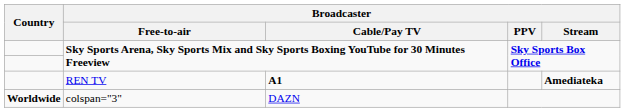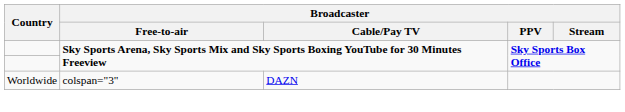- row: (86, 80)
(34, 98) bold -> (32, 80) normal
